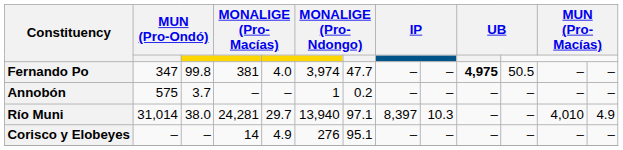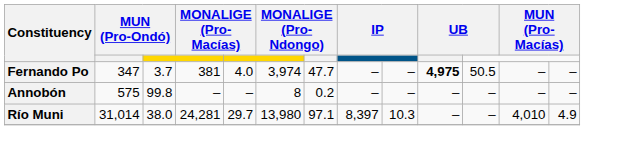(198, 72) 99.8 -> (163, 72) 3.7
(202, 93) 3.7 -> (159, 93) 99.8
(336, 93) 1 -> (298, 93) 8
(319, 114) 13,940 -> (281, 114) 13,980
- row: (69, 135)
